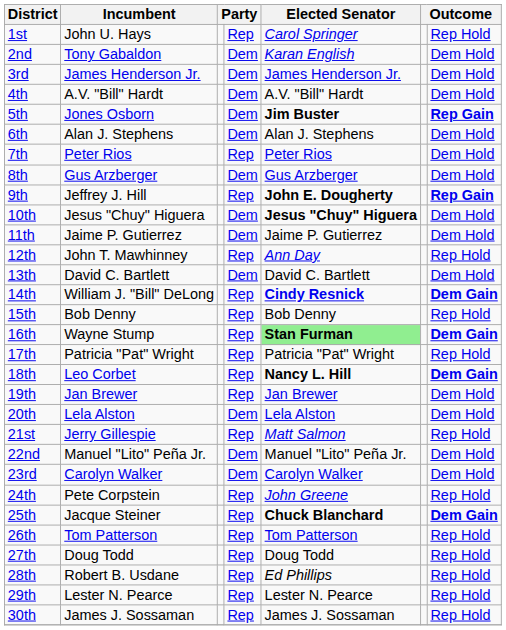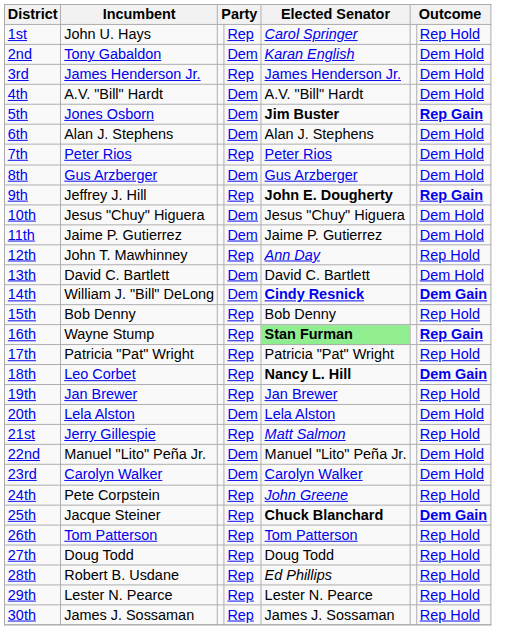(243, 74) Dem -> (241, 74) Rep
(341, 214) bold -> (335, 214) normal
(241, 294) Rep -> (243, 294) Dem
(464, 334) Dem Gain -> (451, 334) Rep Gain
(463, 394) Dem Hold -> (450, 394) Rep Hold
